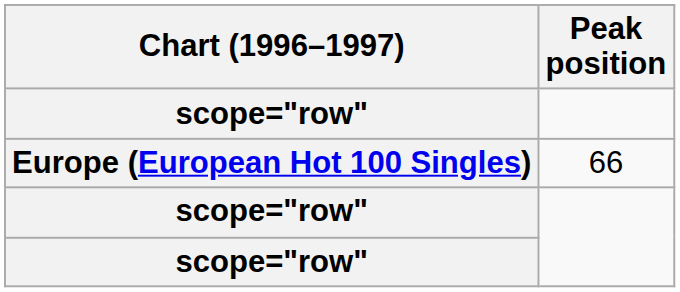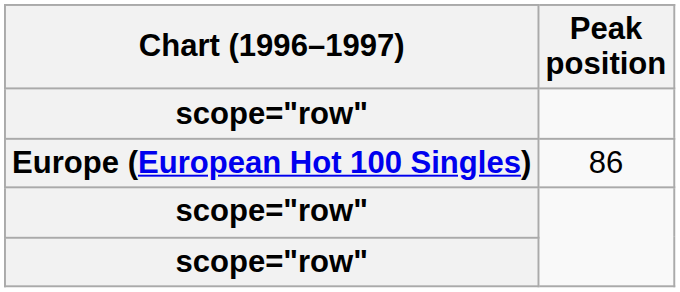(606, 162) 66 -> (606, 162) 86
